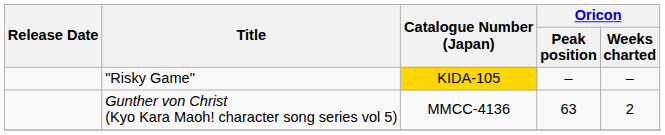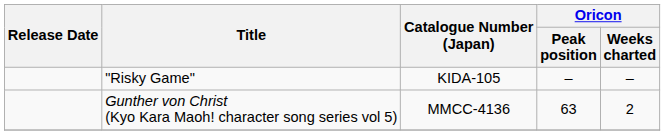(469, 78) gold background -> (469, 78) no background
